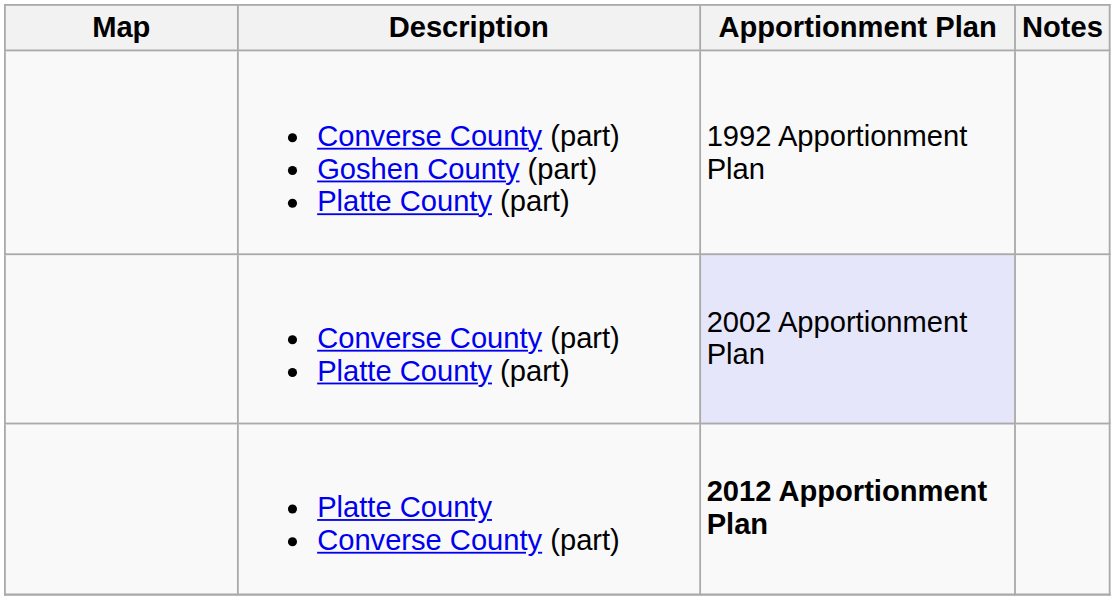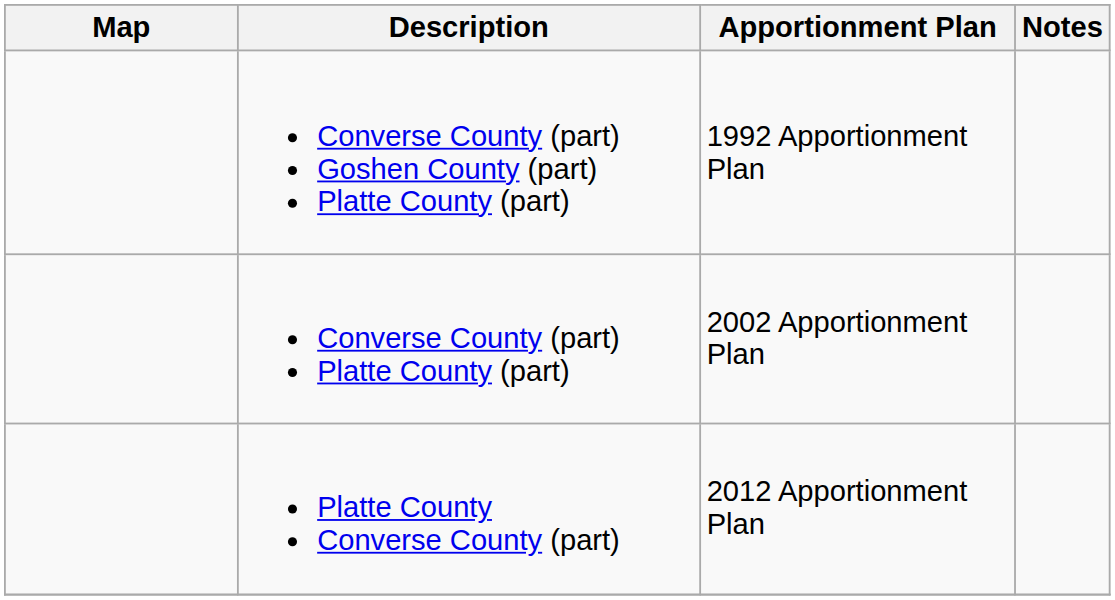(837, 338) lavender background -> (837, 338) no background
(847, 508) bold -> (837, 508) normal
